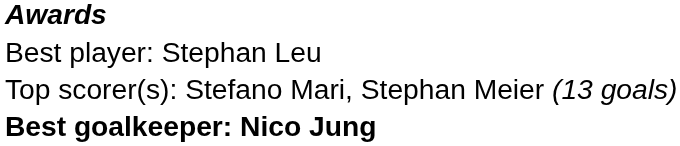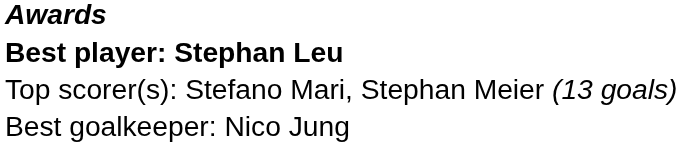(163, 52) normal -> (174, 52) bold
(191, 126) bold -> (177, 126) normal
